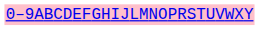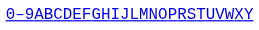(130, 15) pink background -> (130, 15) no background
